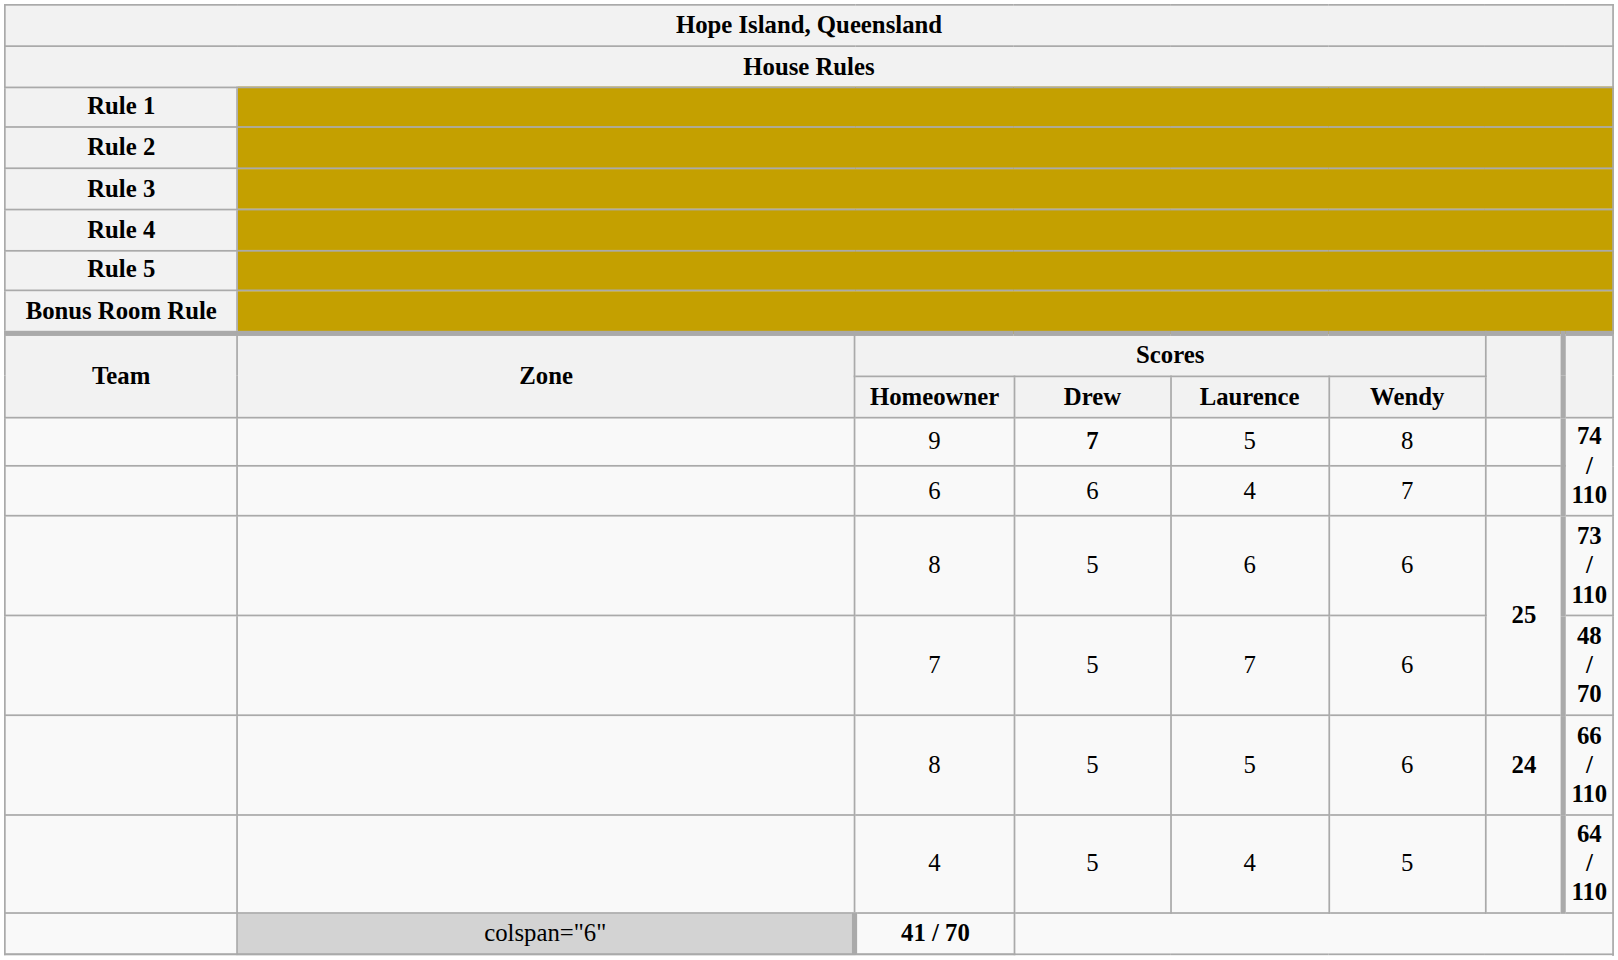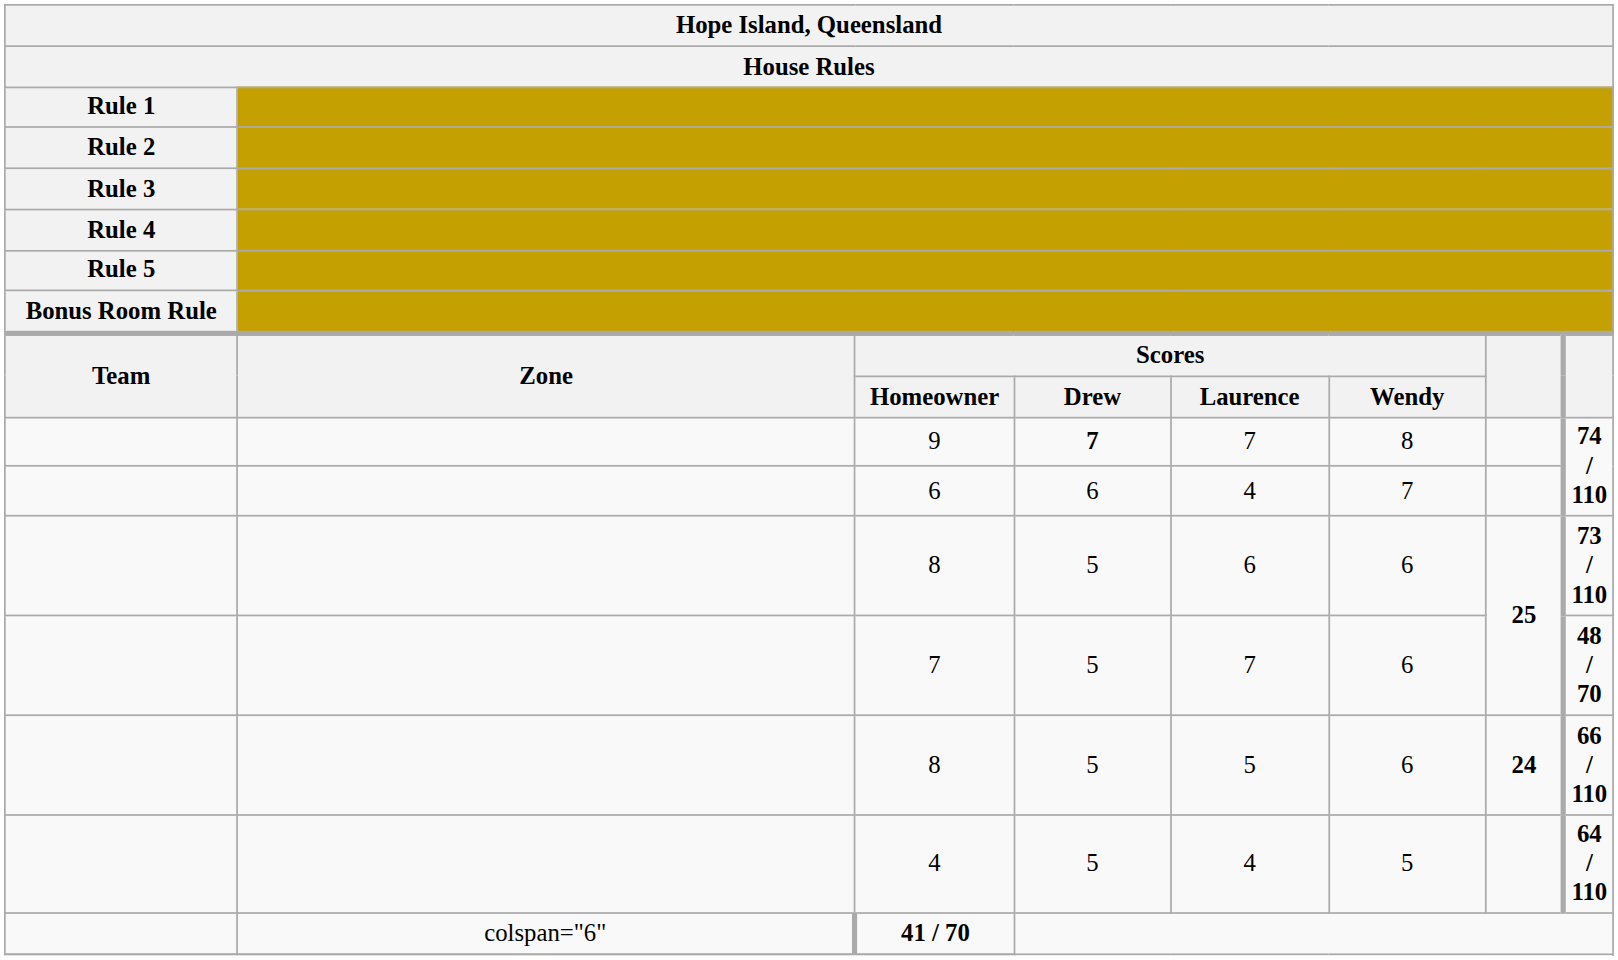(1250, 441) 5 -> (1250, 441) 7
(545, 933) lightgrey background -> (545, 933) no background
